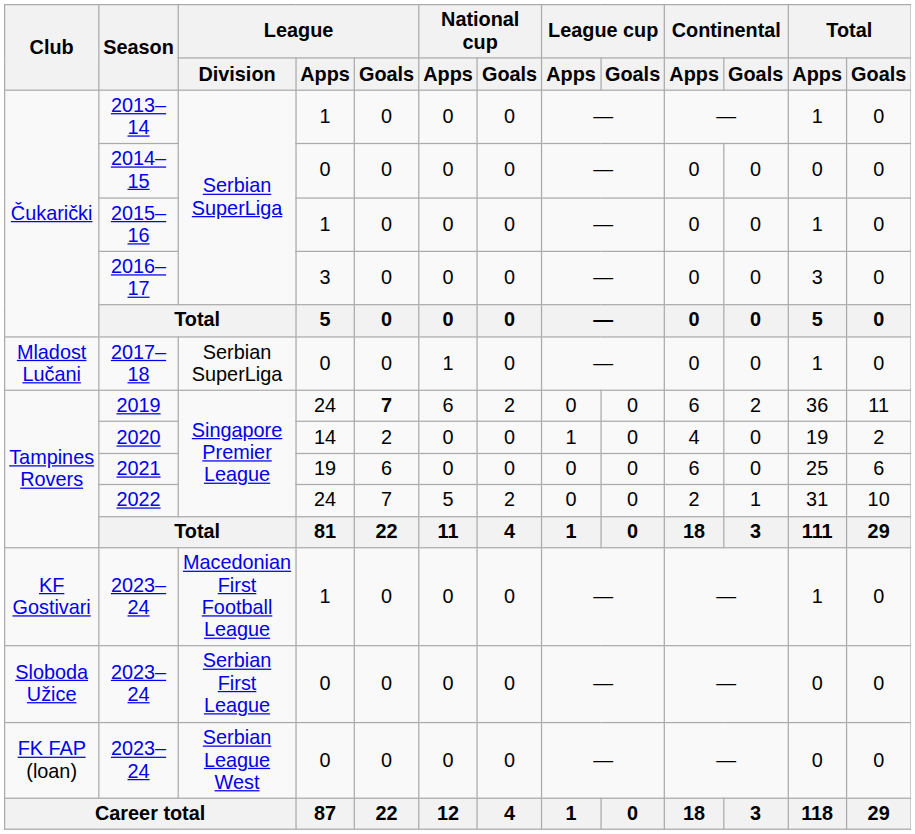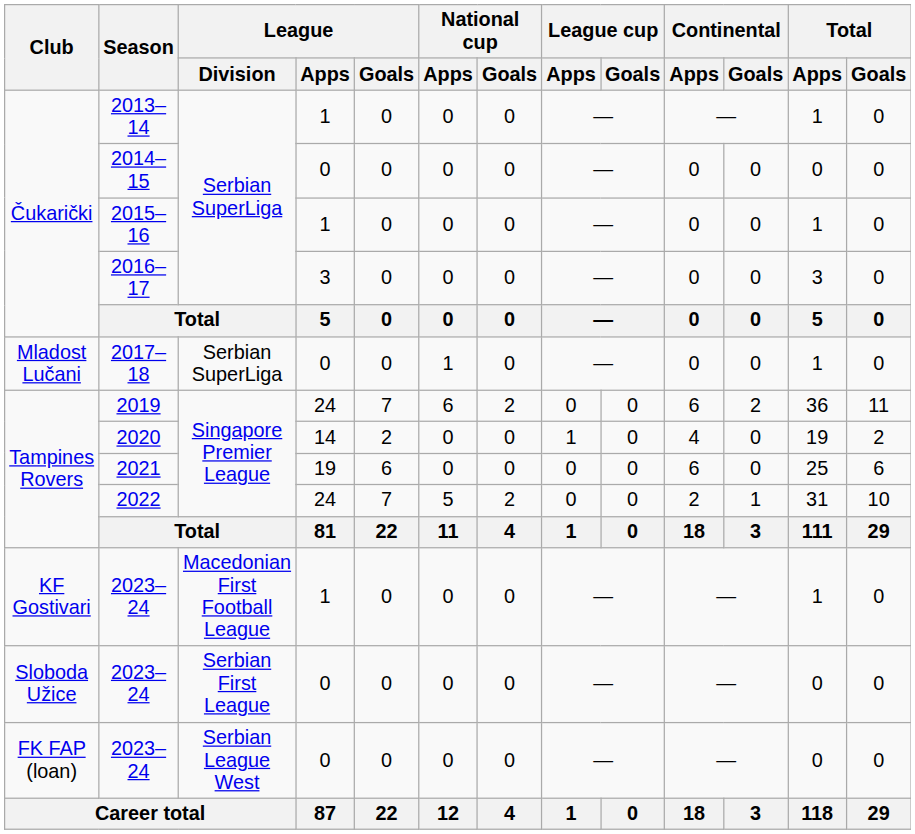(387, 405) bold -> (387, 405) normal
